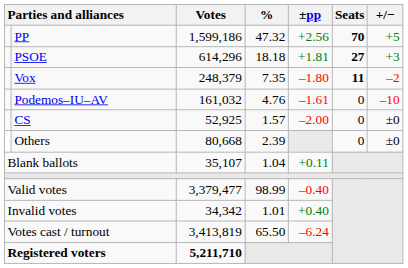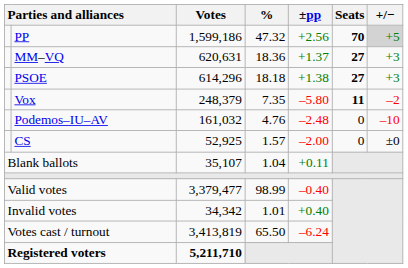(393, 36) no background -> (393, 36) lightgrey background
+ row: (39, 57)
(313, 57) +1.81 -> (313, 78) +1.38
(314, 78) –1.80 -> (314, 99) –5.80
(314, 99) –1.61 -> (314, 120) –2.48
- row: (32, 141)
